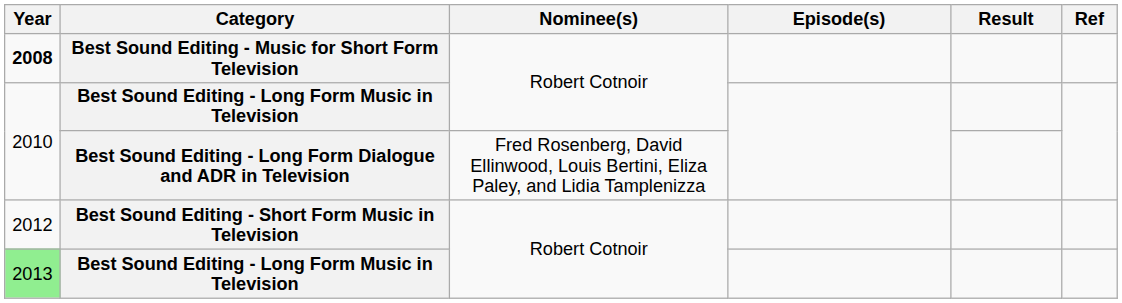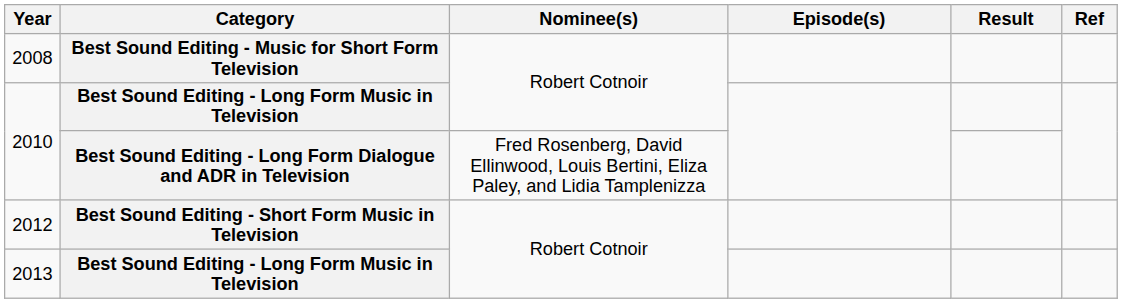(32, 58) bold -> (32, 58) normal
(32, 274) lightgreen background -> (32, 274) no background
